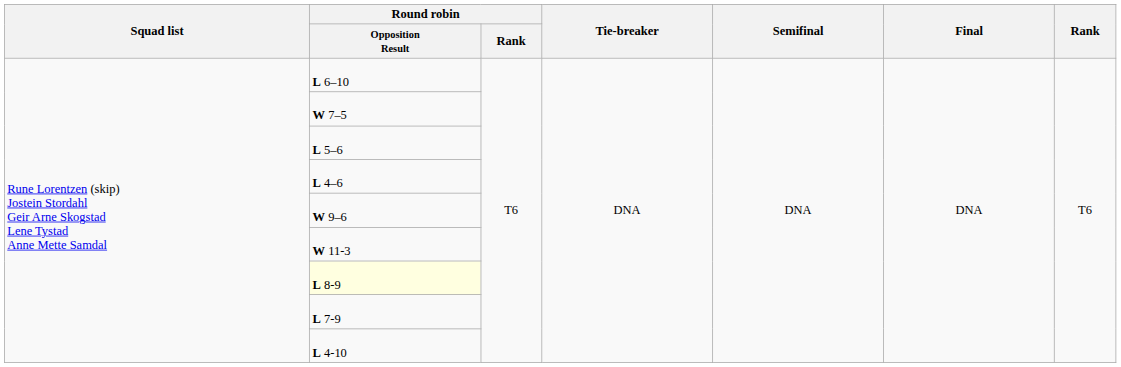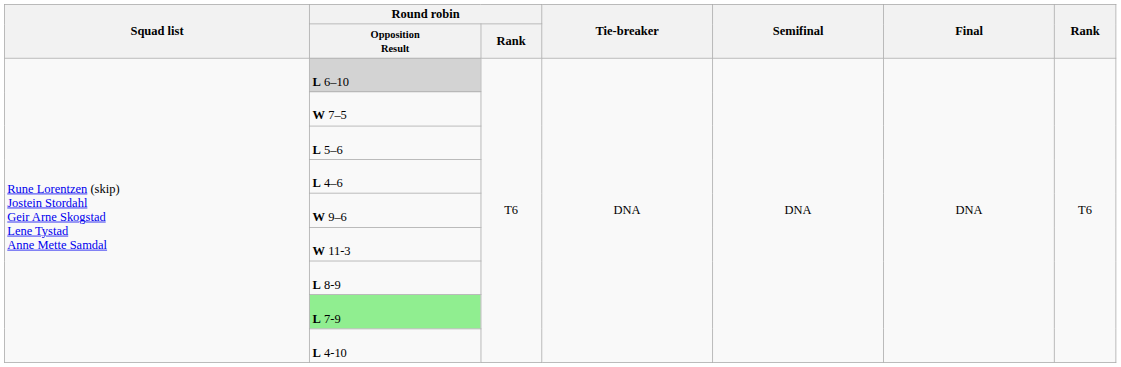(331, 82) no background -> (331, 82) lightgrey background
(327, 285) lightyellow background -> (327, 285) no background
(327, 318) no background -> (327, 318) lightgreen background
